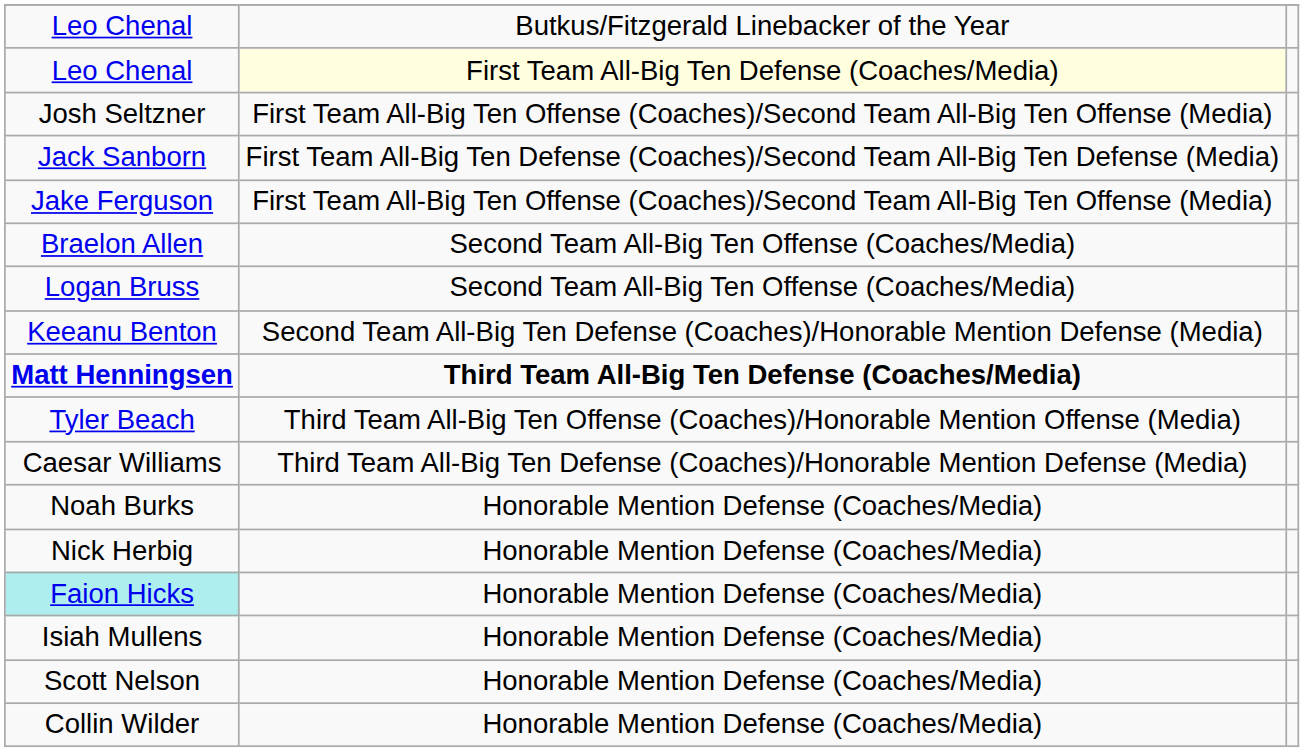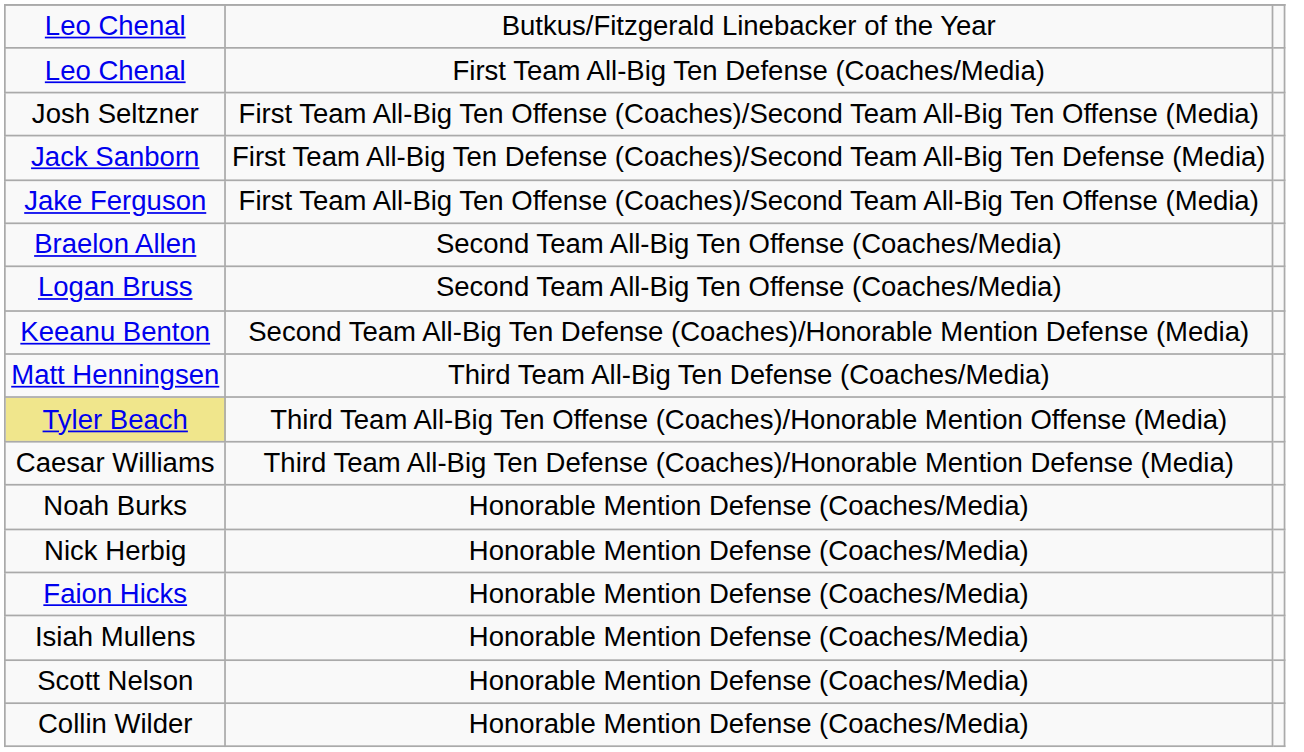(762, 69) lightyellow background -> (749, 69) no background
(122, 375) bold -> (115, 375) normal
(762, 375) bold -> (749, 375) normal
(122, 419) no background -> (115, 419) khaki background
(122, 593) paleturquoise background -> (115, 593) no background
